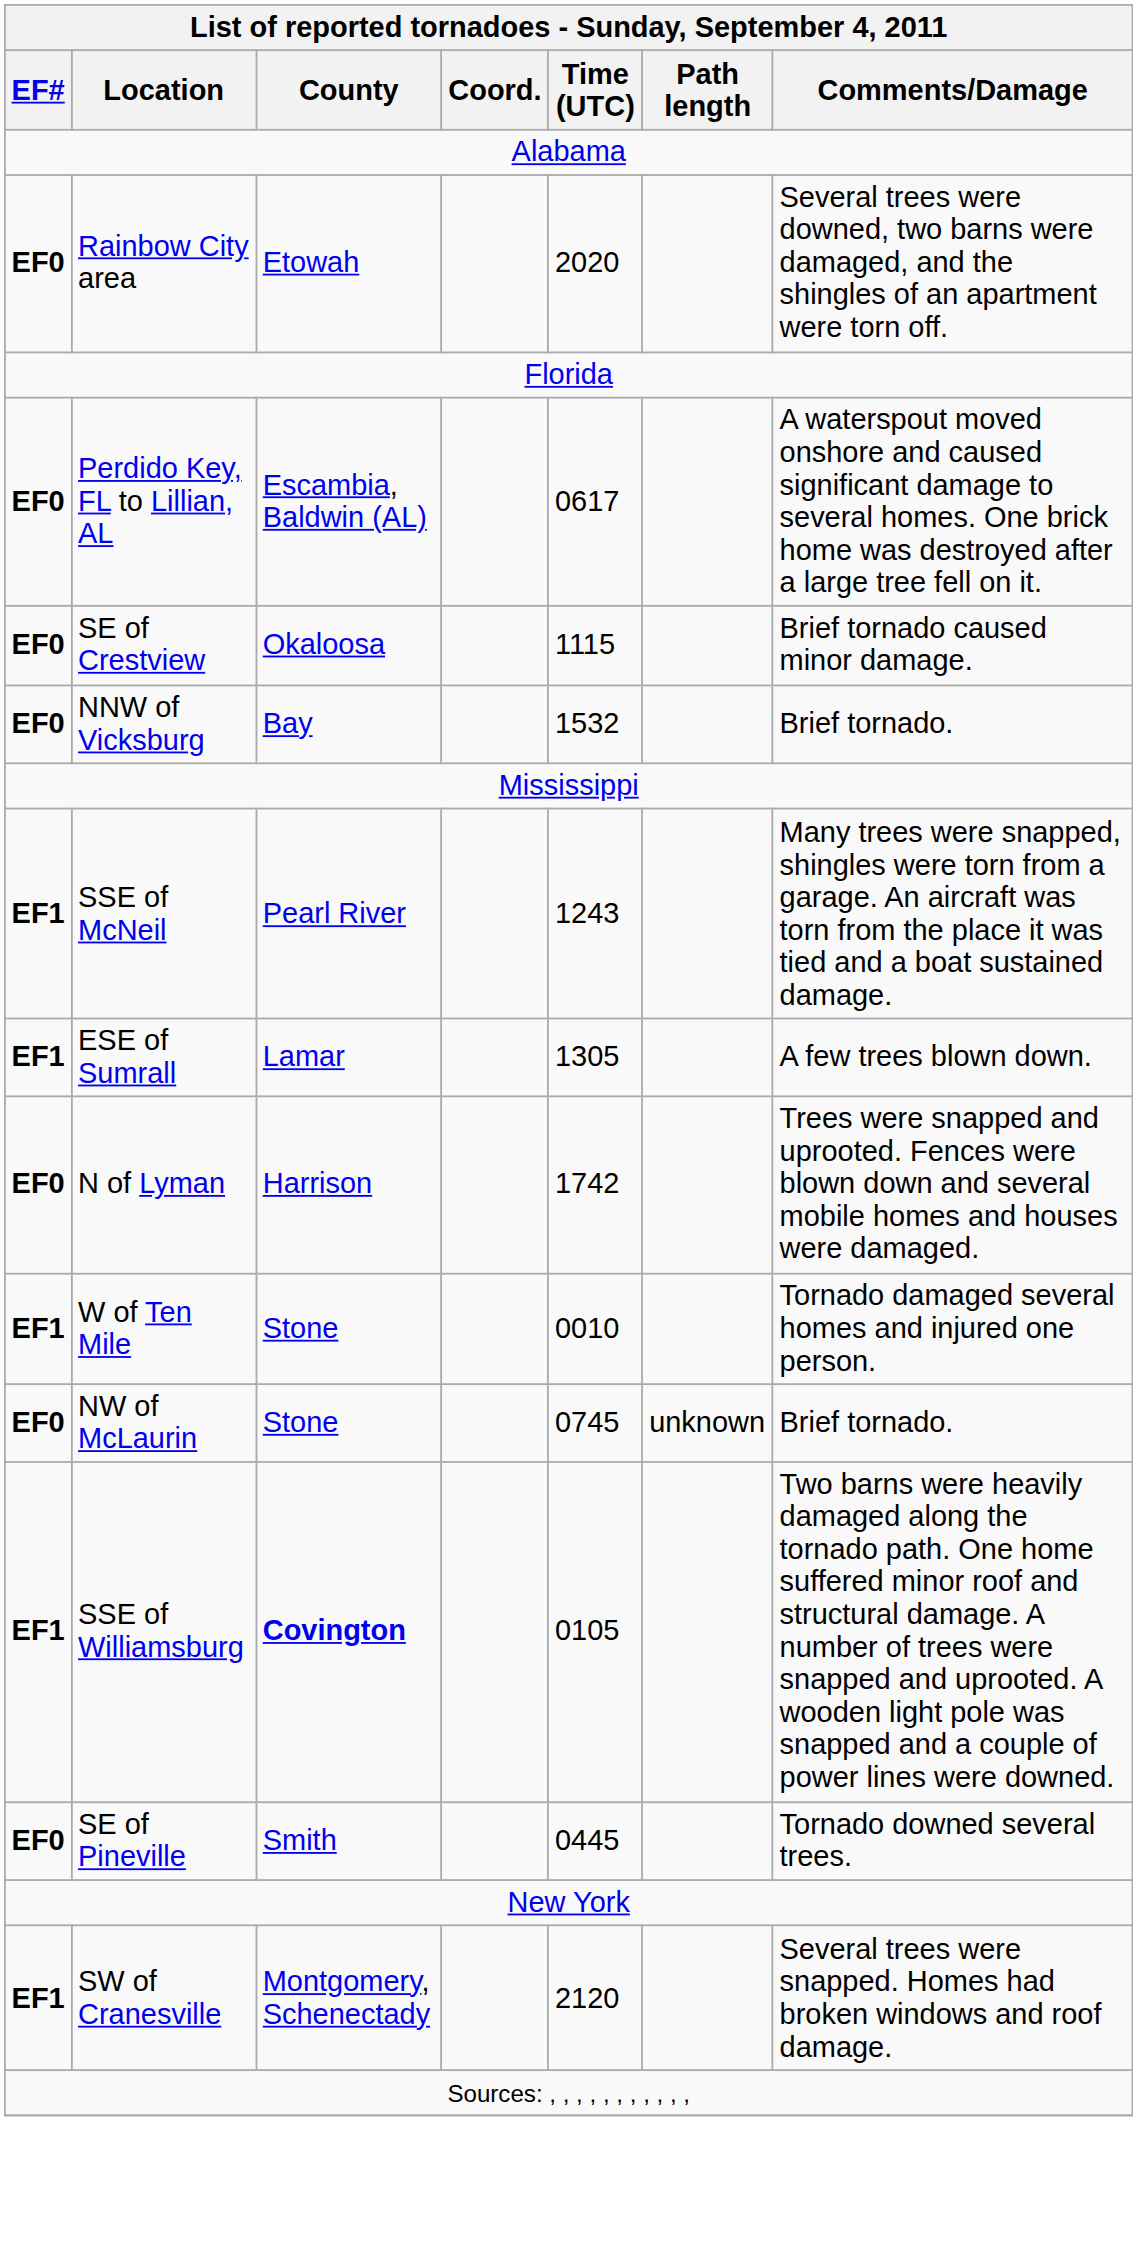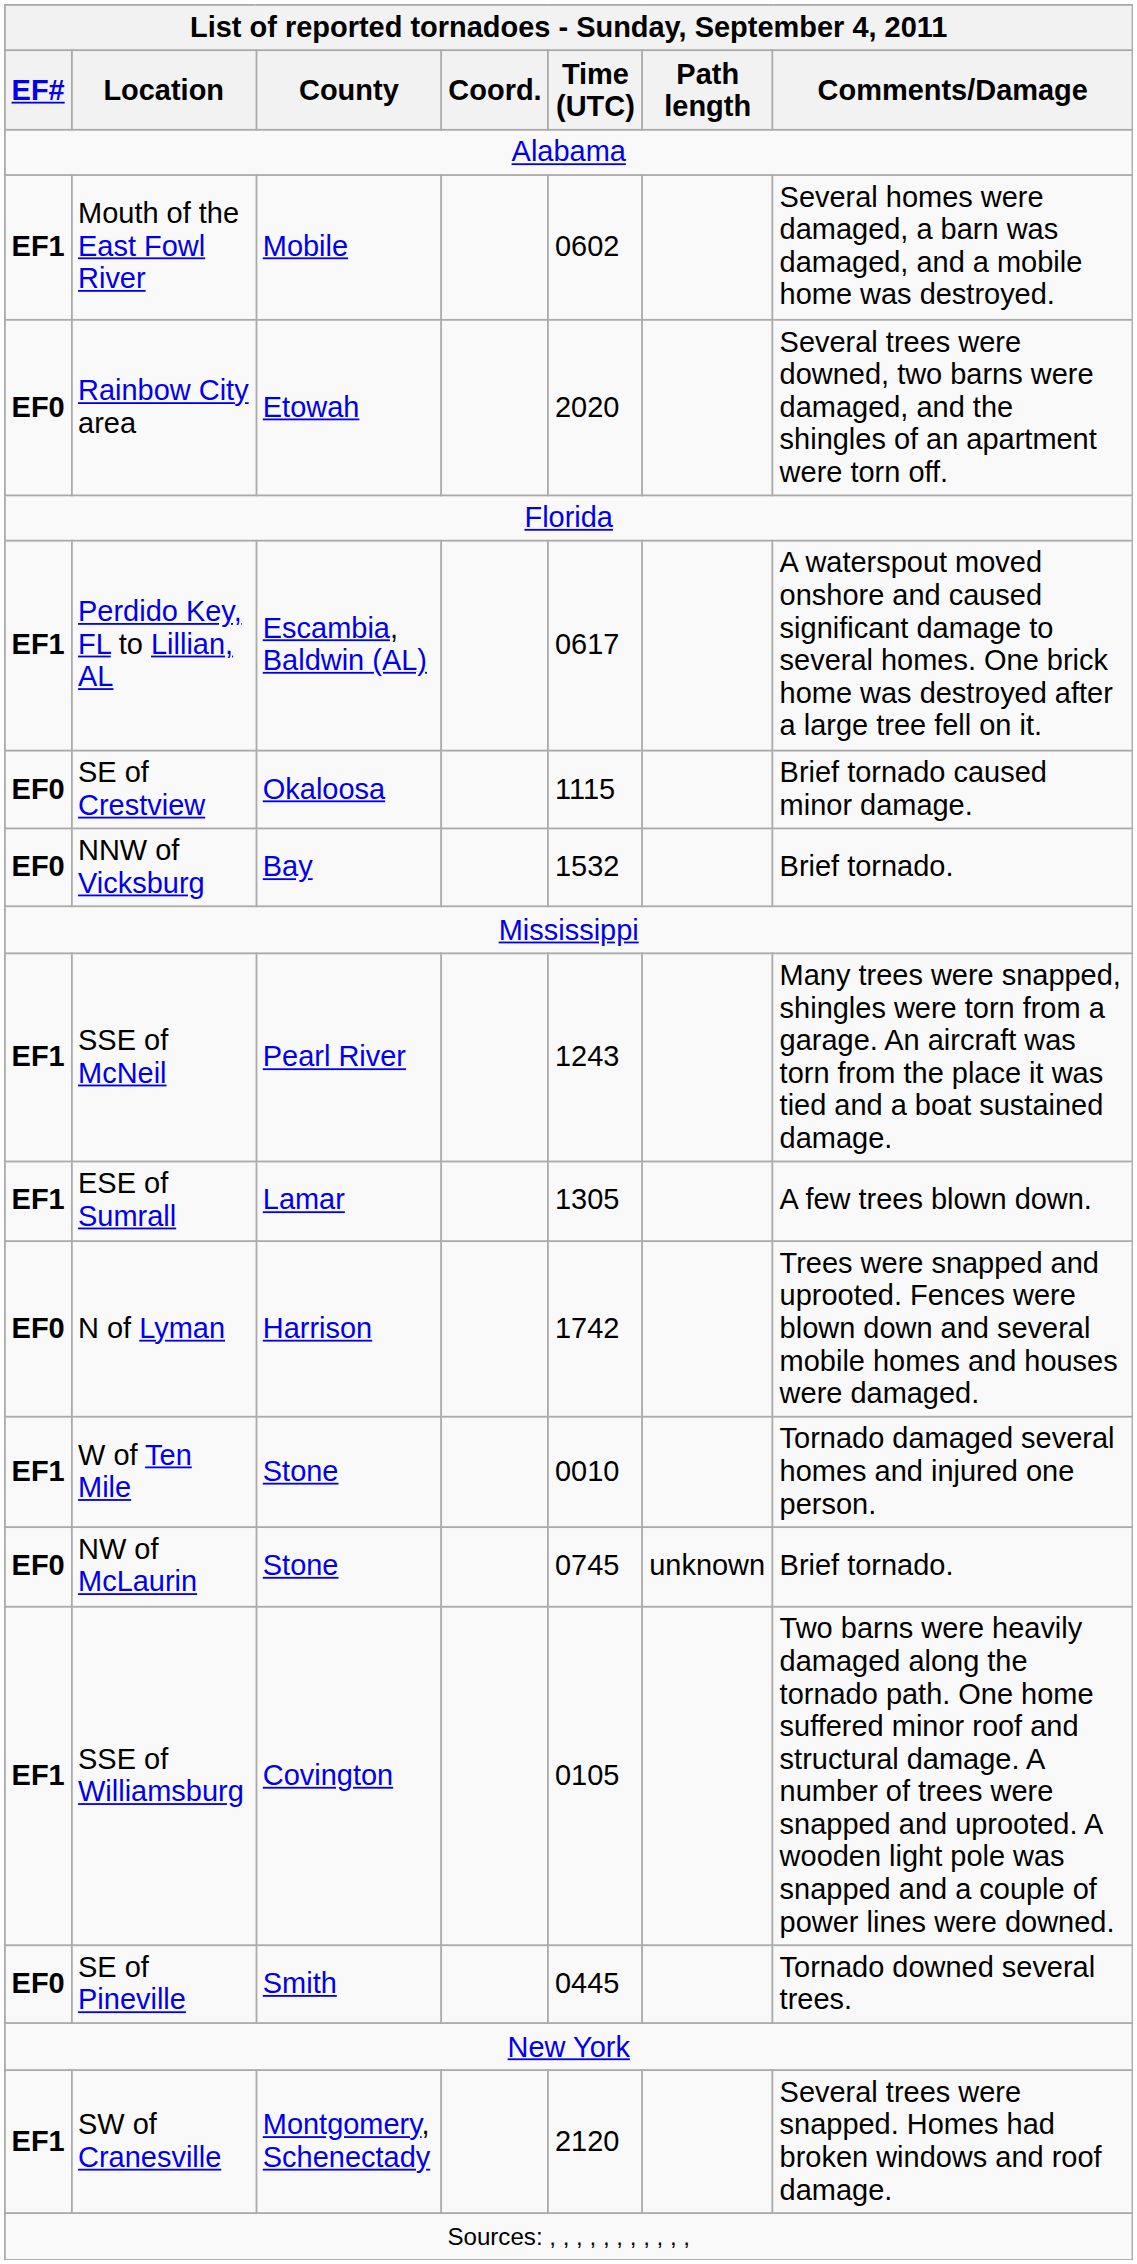+ row: (159, 246)
(38, 501) EF0 -> (38, 645) EF1
(334, 1631) bold -> (328, 1775) normal
